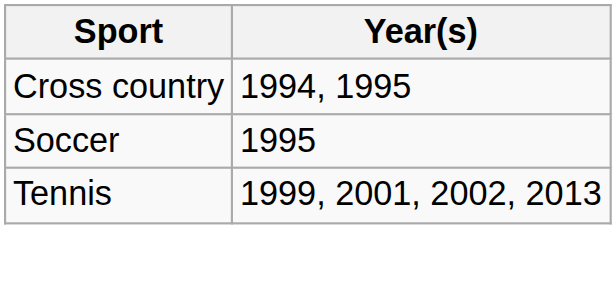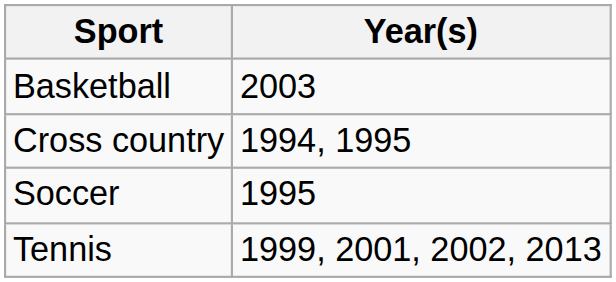+ row: (92, 85)
